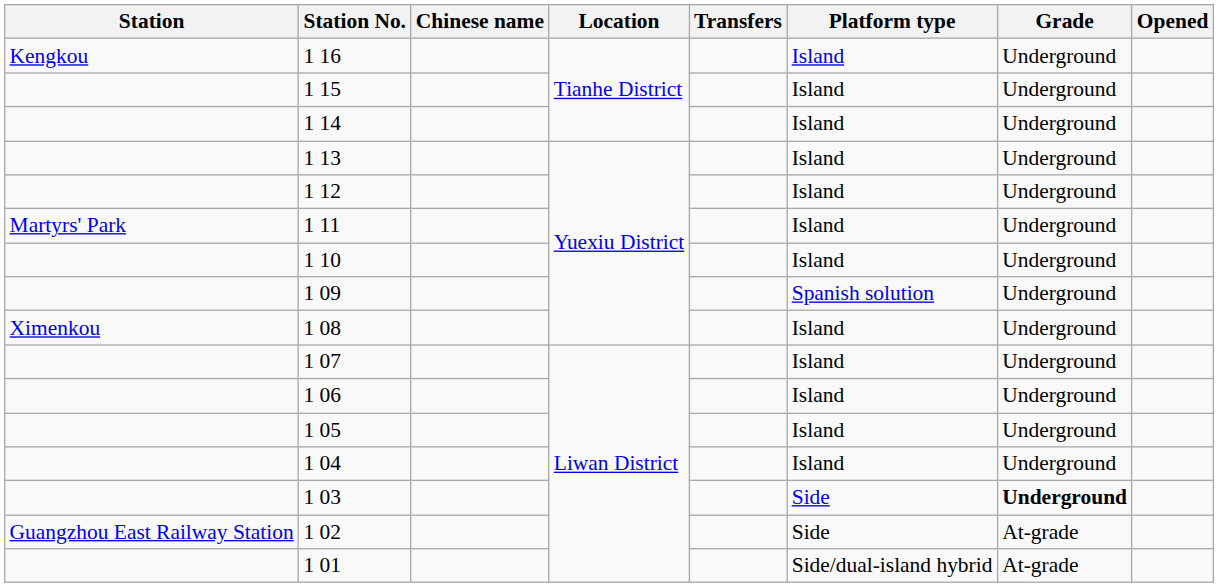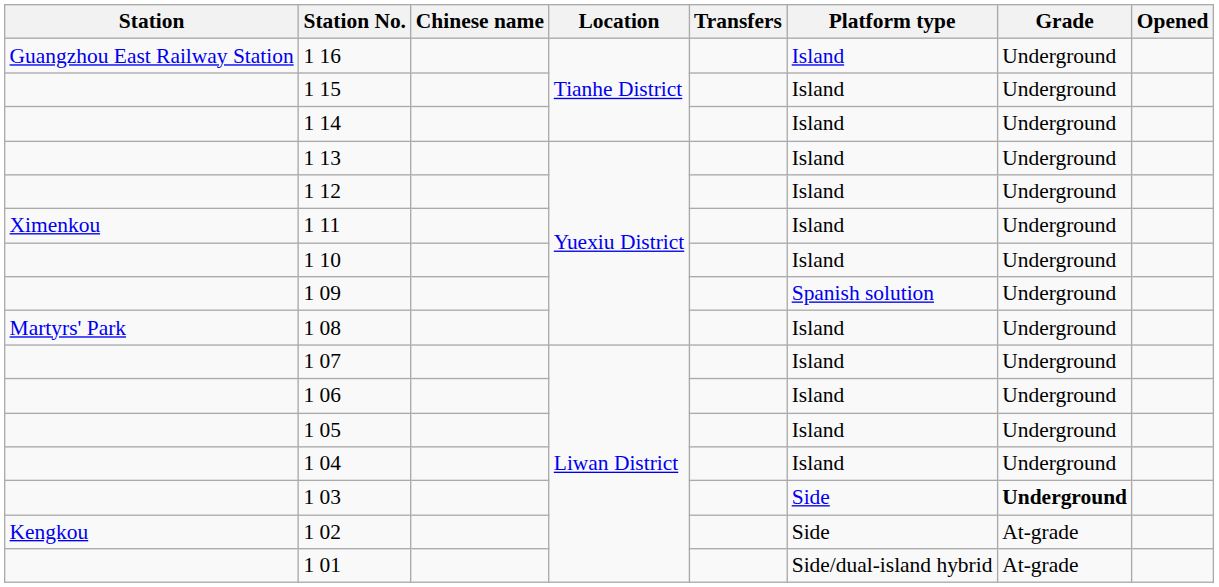(49, 55) Kengkou -> (152, 55) Guangzhou East Railway Station
(68, 225) Martyrs' Park -> (55, 225) Ximenkou
(55, 327) Ximenkou -> (68, 327) Martyrs' Park
(152, 531) Guangzhou East Railway Station -> (49, 531) Kengkou
